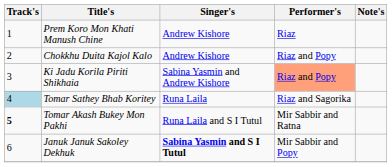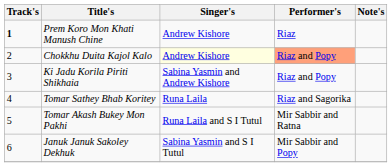(9, 34) normal -> (9, 34) bold
(196, 55) no background -> (196, 55) lightyellow background
(307, 55) no background -> (307, 55) lightsalmon background
(307, 77) lightsalmon background -> (307, 77) no background
(9, 99) lightblue background -> (9, 99) no background
(9, 120) bold -> (9, 120) normal
(211, 148) bold -> (208, 148) normal
